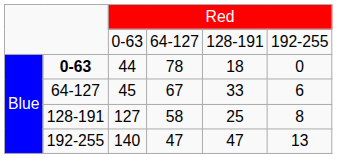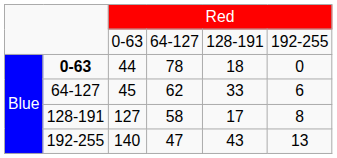(175, 91) 67 -> (175, 91) 62
(235, 116) 25 -> (235, 116) 17
(235, 141) 47 -> (235, 141) 43
